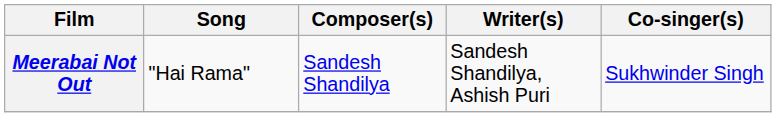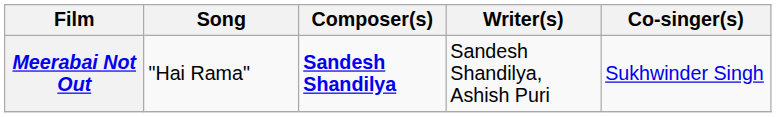(346, 73) normal -> (350, 73) bold
